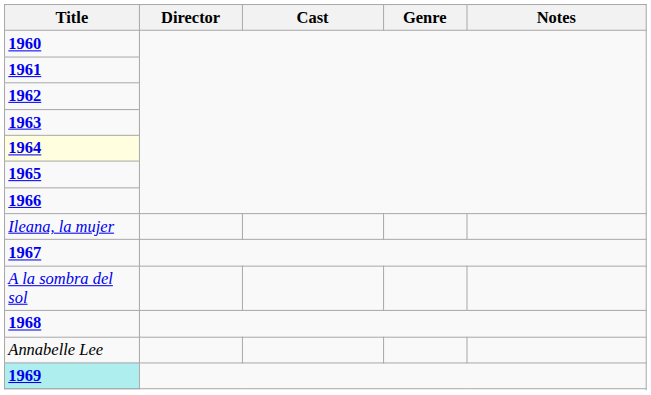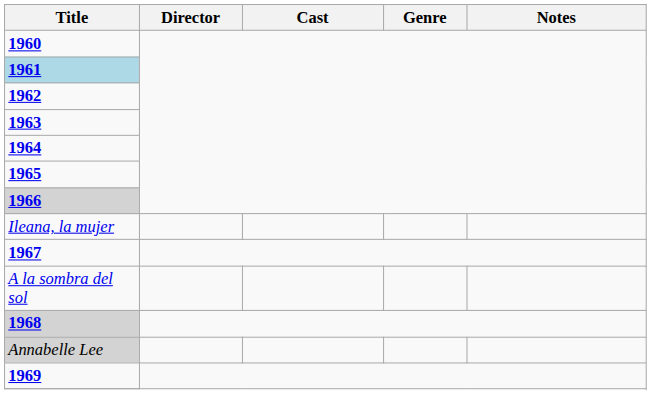(25, 69) no background -> (25, 69) lightblue background
(25, 148) lightyellow background -> (25, 148) no background
(25, 200) no background -> (25, 200) lightgrey background
(25, 323) no background -> (25, 323) lightgrey background
(56, 349) no background -> (56, 349) lightgrey background
(25, 375) paleturquoise background -> (25, 375) no background
